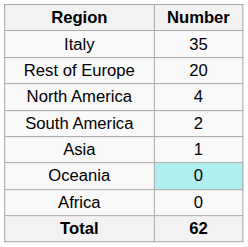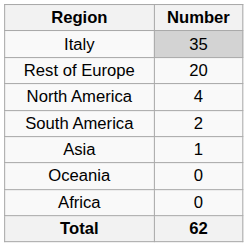(198, 44) no background -> (198, 44) lightgrey background
(198, 176) paleturquoise background -> (198, 176) no background
